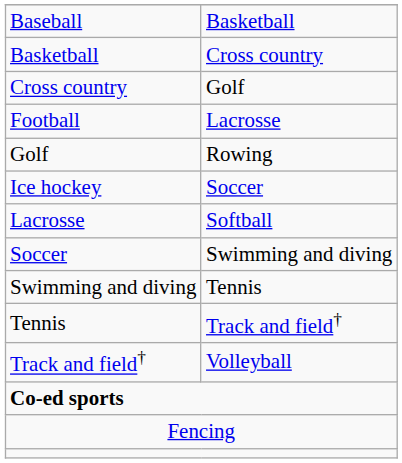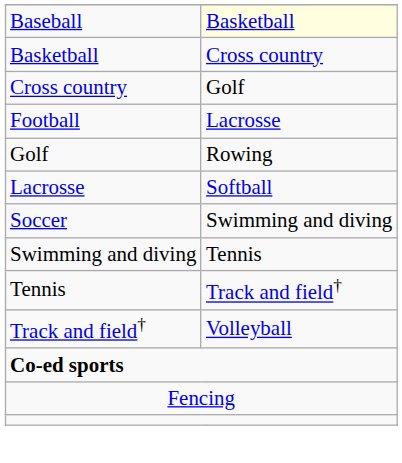(250, 21) no background -> (250, 21) lightyellow background
- row: (56, 187)
